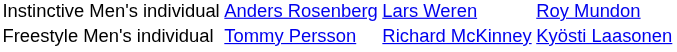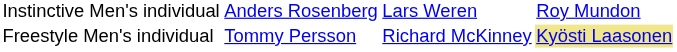(604, 36) no background -> (604, 36) khaki background
